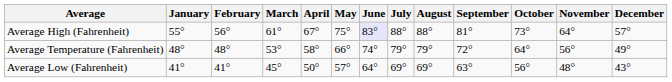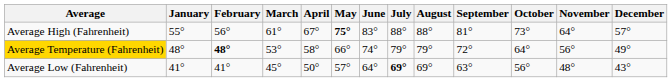(343, 31) normal -> (343, 31) bold
(370, 31) lavender background -> (370, 31) no background
(85, 49) no background -> (85, 49) gold background
(222, 49) normal -> (222, 49) bold
(398, 67) normal -> (398, 67) bold
